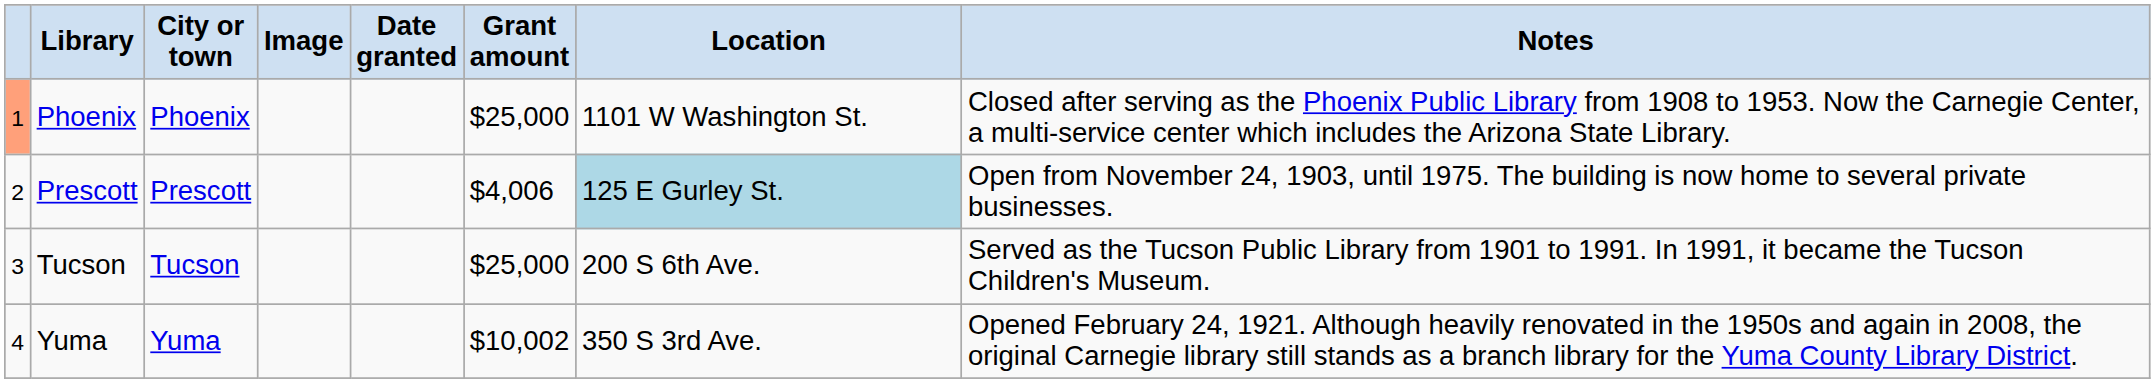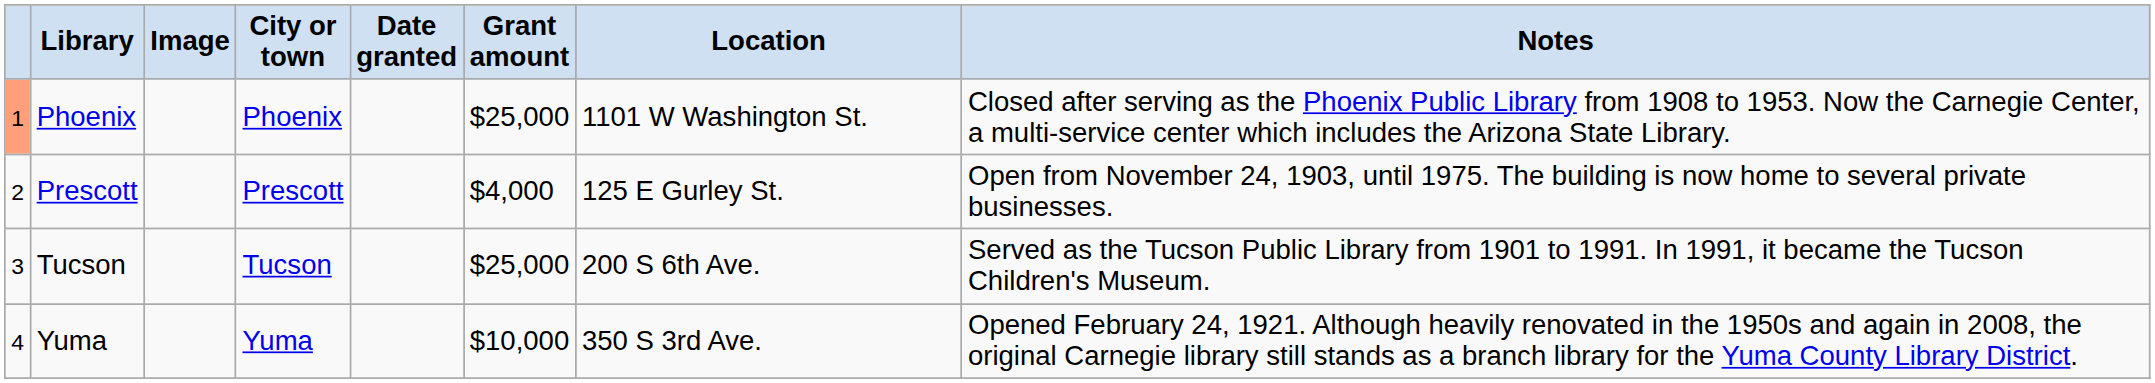columns swapped: (201, 41) <-> (304, 41)
(512, 191) $4,006 -> (512, 191) $4,000
(683, 191) lightblue background -> (683, 191) no background
(519, 340) $10,002 -> (519, 340) $10,000
